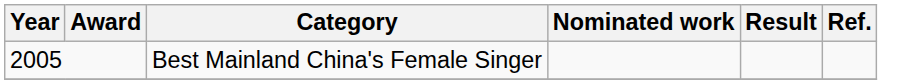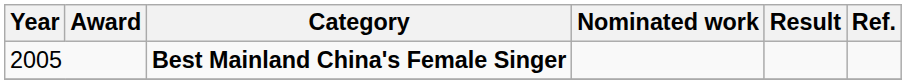(347, 60) normal -> (359, 60) bold
